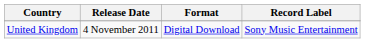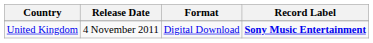(301, 29) normal -> (305, 29) bold
